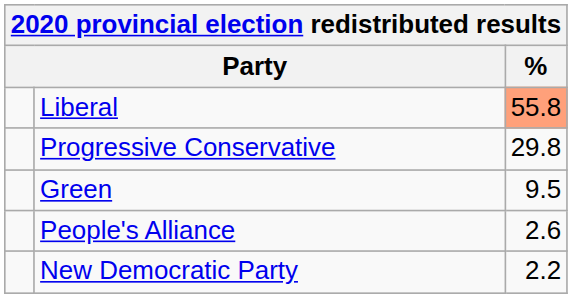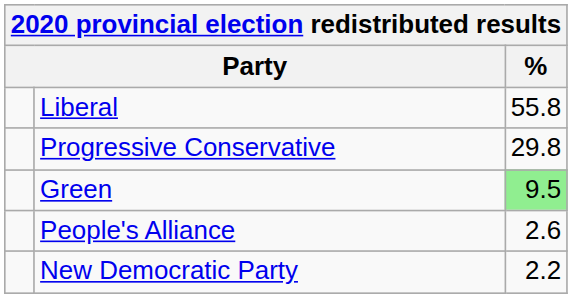(536, 107) lightsalmon background -> (536, 107) no background
(543, 189) no background -> (543, 189) lightgreen background
